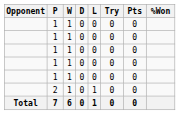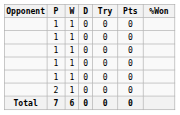- column: (94, 11)
